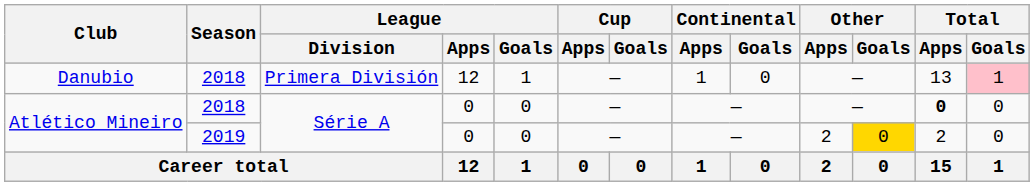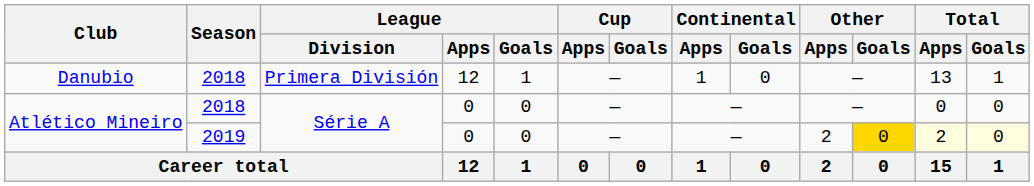(998, 78) pink background -> (998, 78) no background
(941, 108) bold -> (941, 108) normal
(941, 137) no background -> (941, 137) lightyellow background
(998, 137) no background -> (998, 137) lightyellow background
